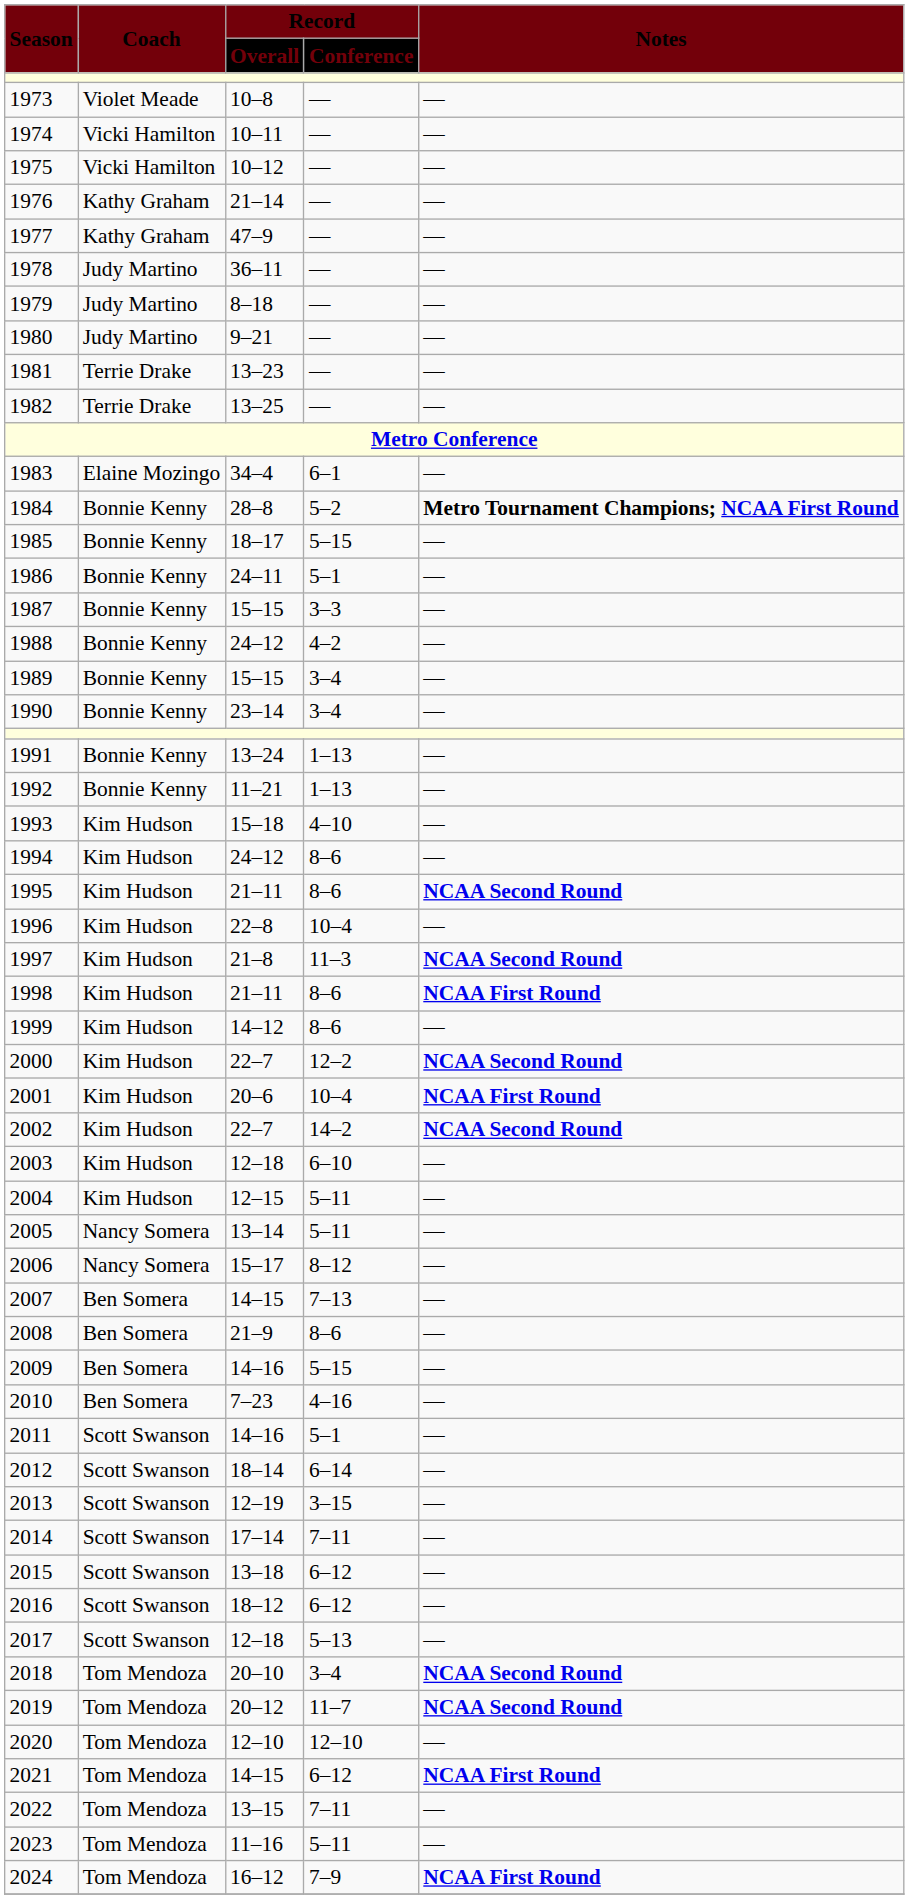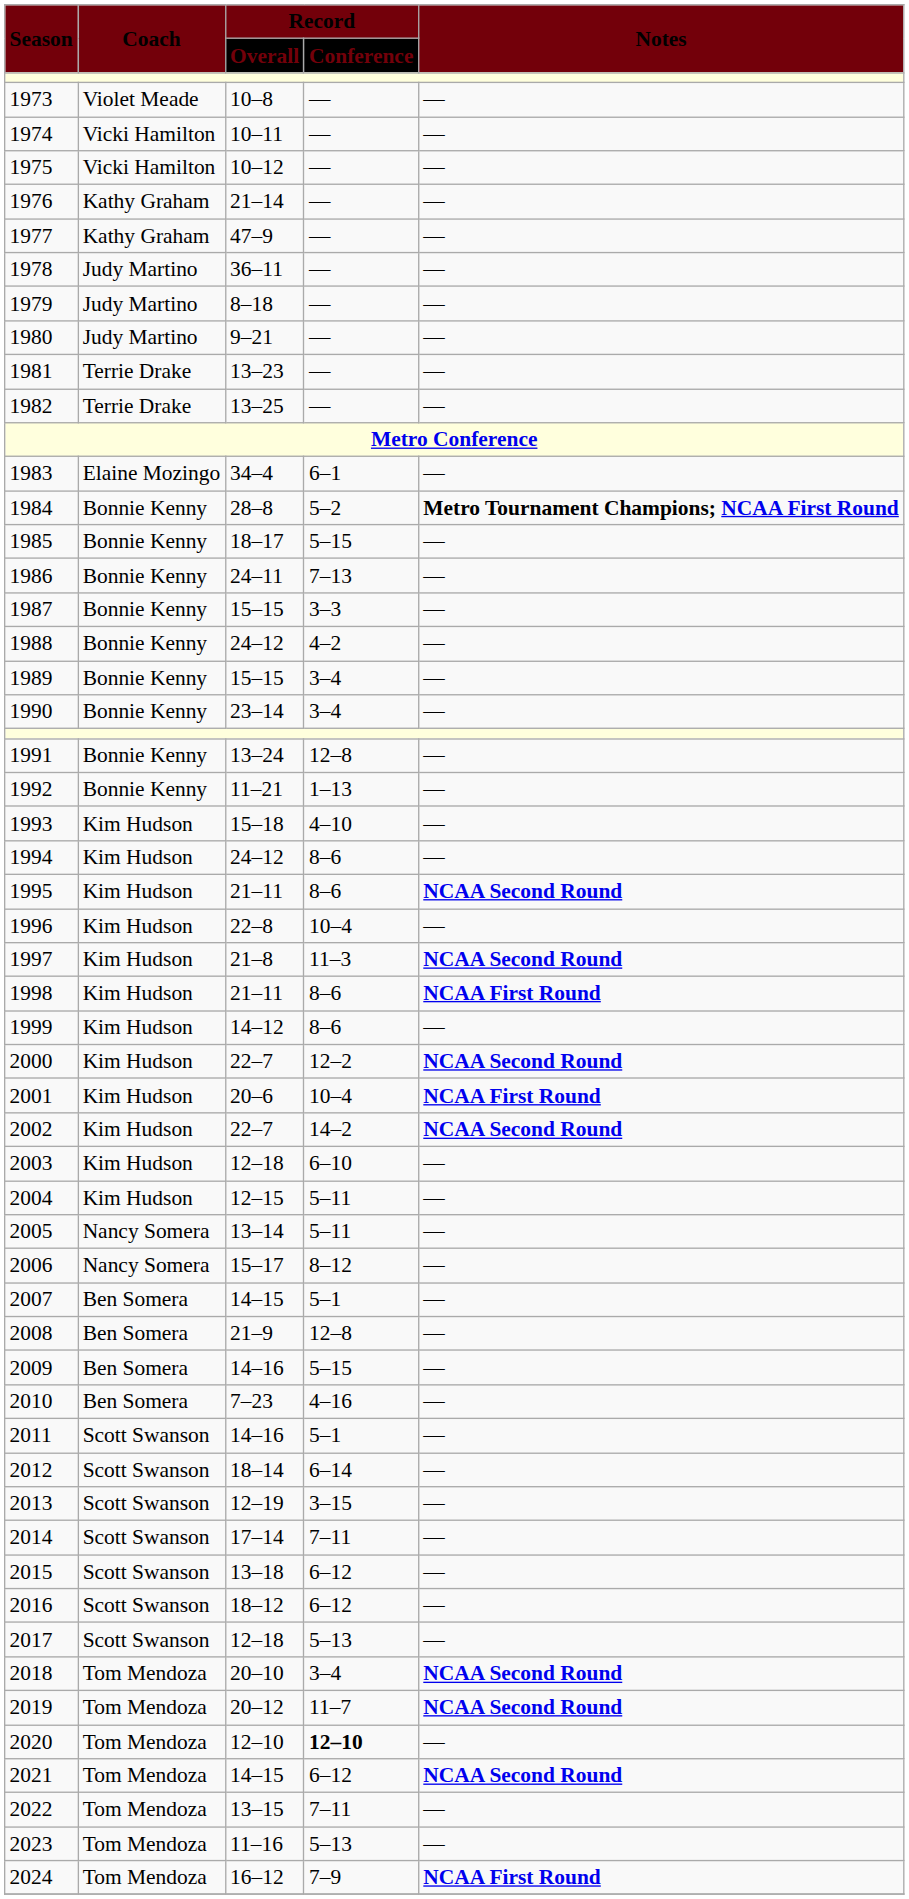(325, 575) 5–1 -> (330, 575) 7–13
(330, 755) 1–13 -> (330, 755) 12–8
(330, 1299) 7–13 -> (325, 1299) 5–1
(325, 1333) 8–6 -> (330, 1333) 12–8
(336, 1741) normal -> (336, 1741) bold
(512, 1775) NCAA First Round -> (523, 1775) NCAA Second Round
(330, 1843) 5–11 -> (330, 1843) 5–13
